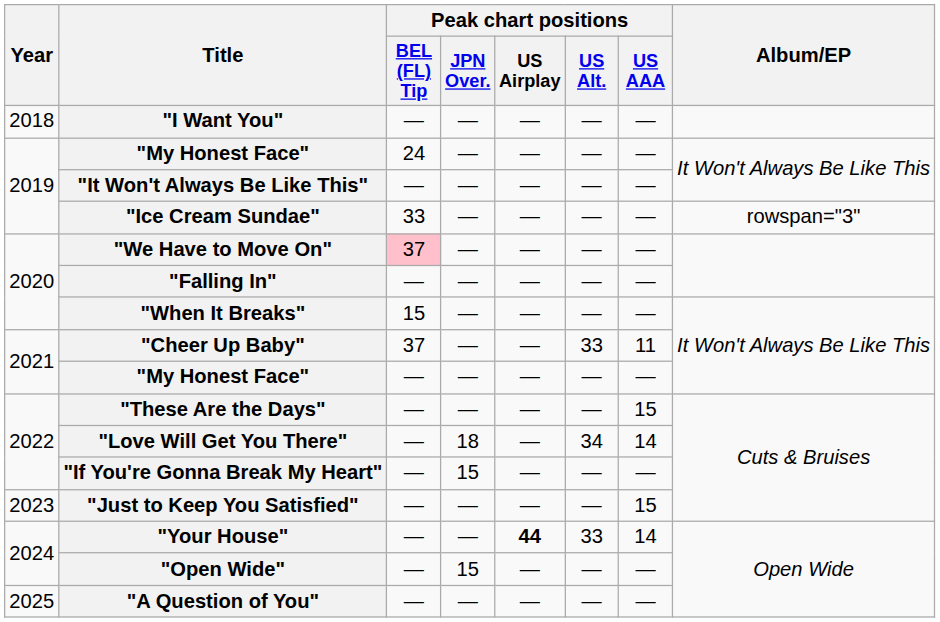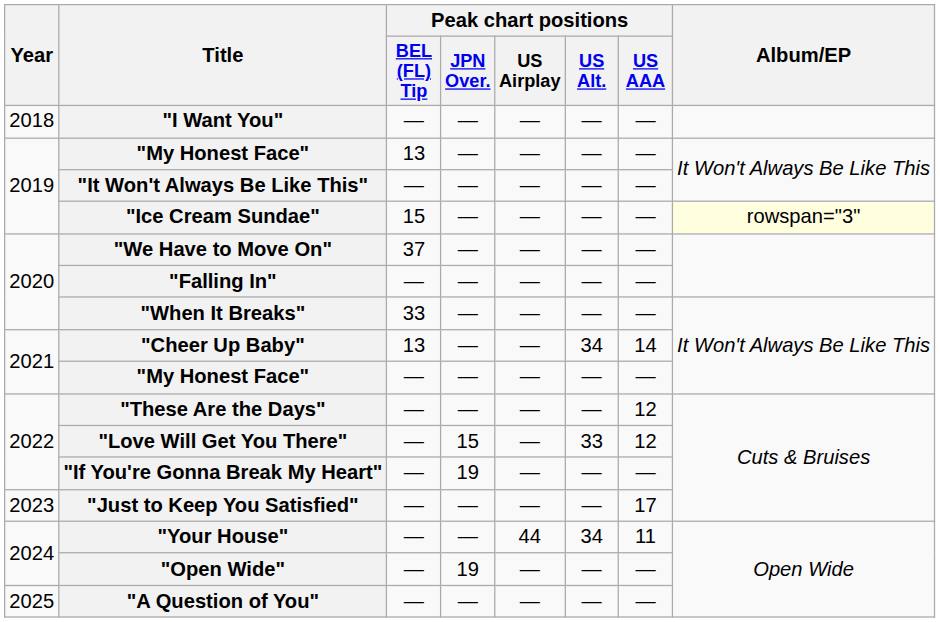(414, 153) 24 -> (414, 153) 13
(414, 217) 33 -> (414, 217) 15
(804, 217) no background -> (804, 217) lightyellow background
(414, 249) pink background -> (414, 249) no background
(414, 313) 15 -> (414, 313) 33
(414, 345) 37 -> (414, 345) 13
(592, 345) 33 -> (592, 345) 34
(646, 345) 11 -> (646, 345) 14
(646, 409) 15 -> (646, 409) 12
(468, 441) 18 -> (468, 441) 15
(592, 441) 34 -> (592, 441) 33
(646, 441) 14 -> (646, 441) 12
(468, 473) 15 -> (468, 473) 19
(646, 505) 15 -> (646, 505) 17
(530, 537) bold -> (530, 537) normal
(592, 537) 33 -> (592, 537) 34
(646, 537) 14 -> (646, 537) 11
(468, 569) 15 -> (468, 569) 19
